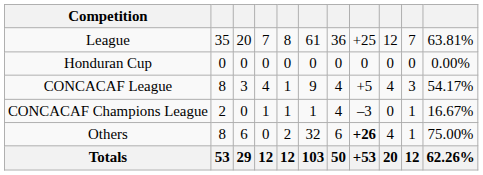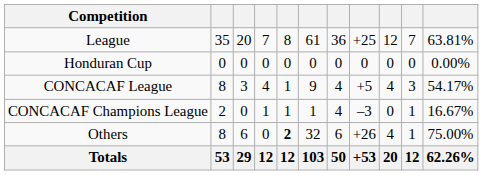(287, 134) normal -> (287, 134) bold
(364, 134) bold -> (364, 134) normal
